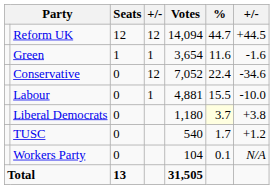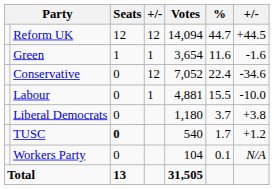(223, 114) lightyellow background -> (223, 114) no background
(117, 134) normal -> (117, 134) bold
